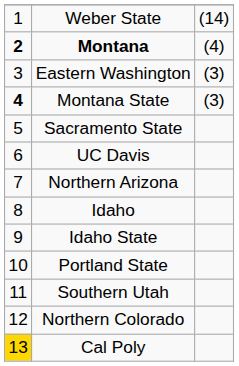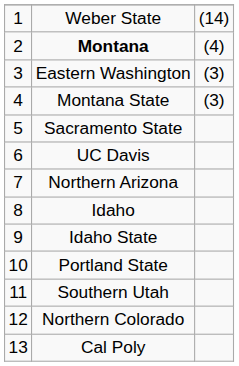(18, 45) bold -> (18, 45) normal
(18, 100) bold -> (18, 100) normal
(18, 347) gold background -> (18, 347) no background
